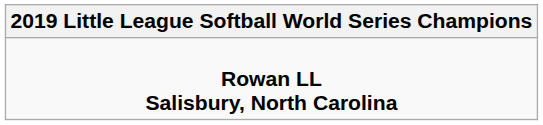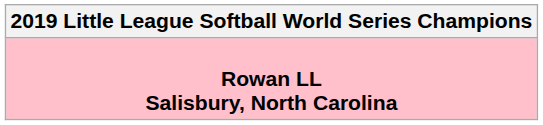(271, 78) no background -> (271, 78) pink background
